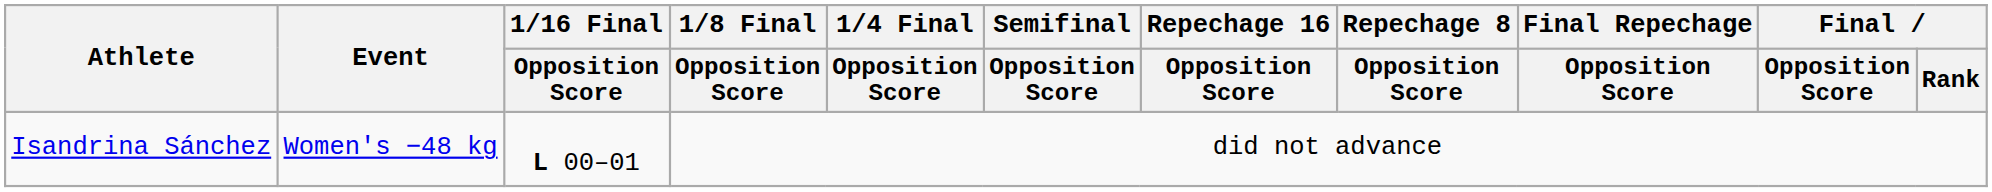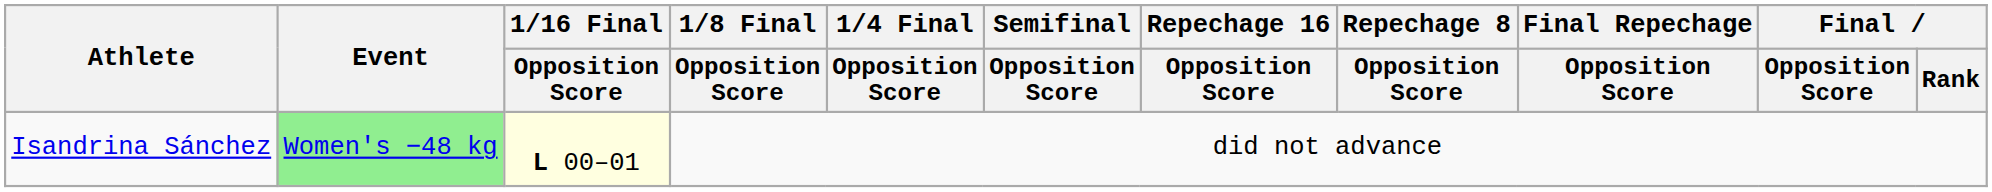(391, 148) no background -> (391, 148) lightgreen background
(586, 164) no background -> (586, 164) lightyellow background
